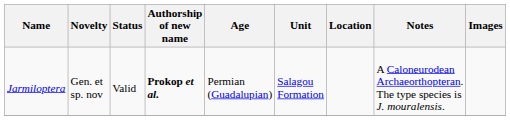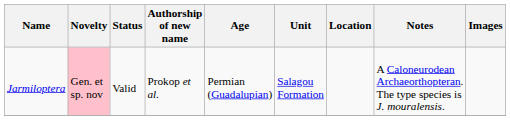(87, 87) no background -> (87, 87) pink background
(171, 87) bold -> (169, 87) normal
